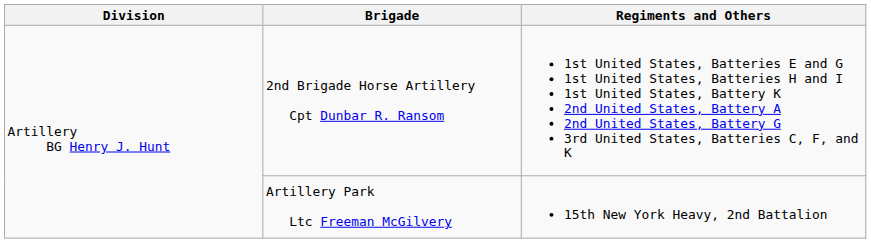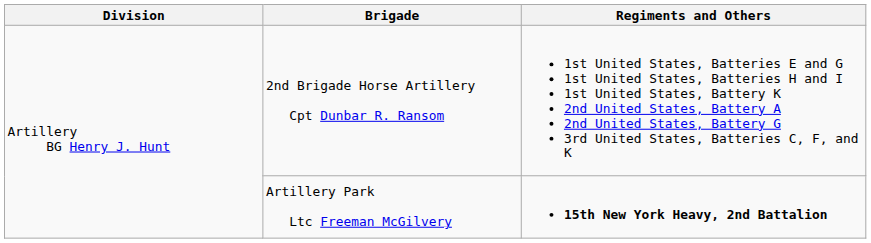(694, 214) normal -> (694, 214) bold
